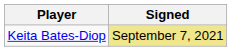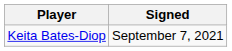(168, 35) khaki background -> (168, 35) no background
